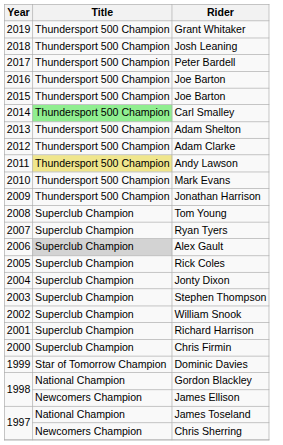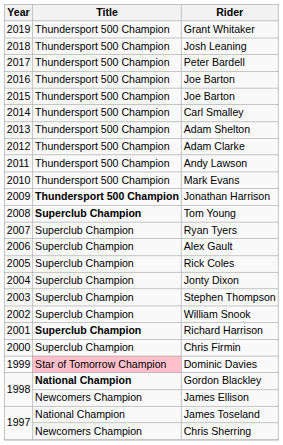(102, 113) lightgreen background -> (102, 113) no background
(102, 163) khaki background -> (102, 163) no background
(102, 197) normal -> (107, 197) bold
(84, 213) normal -> (88, 213) bold
(84, 247) lightgrey background -> (84, 247) no background
(84, 331) normal -> (88, 331) bold
(101, 364) no background -> (101, 364) pink background
(80, 381) normal -> (83, 381) bold
